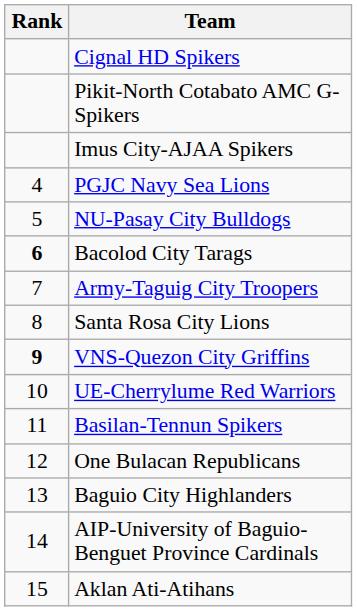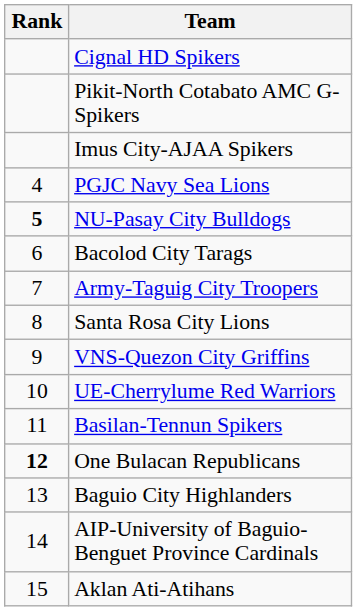(37, 218) normal -> (37, 218) bold
(37, 253) bold -> (37, 253) normal
(37, 356) bold -> (37, 356) normal
(37, 460) normal -> (37, 460) bold
